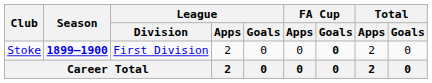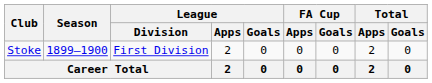(77, 51) bold -> (77, 51) normal
(336, 51) bold -> (336, 51) normal
